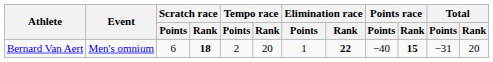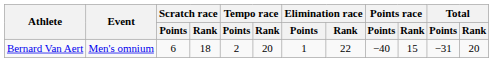(205, 49) bold -> (205, 49) normal
(346, 49) bold -> (346, 49) normal
(412, 49) bold -> (412, 49) normal
